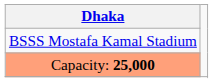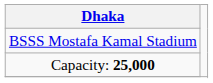(103, 64) lightsalmon background -> (103, 64) no background
